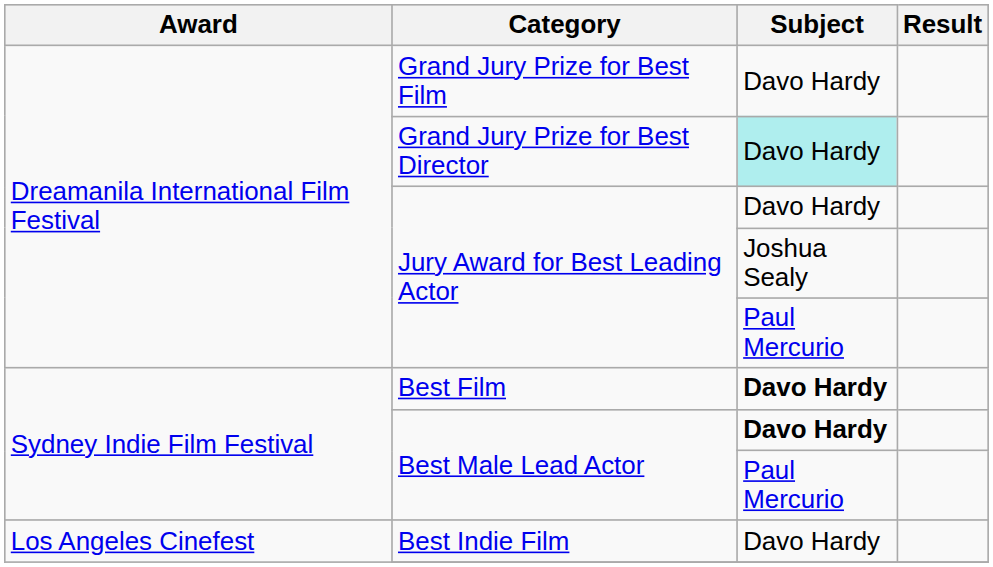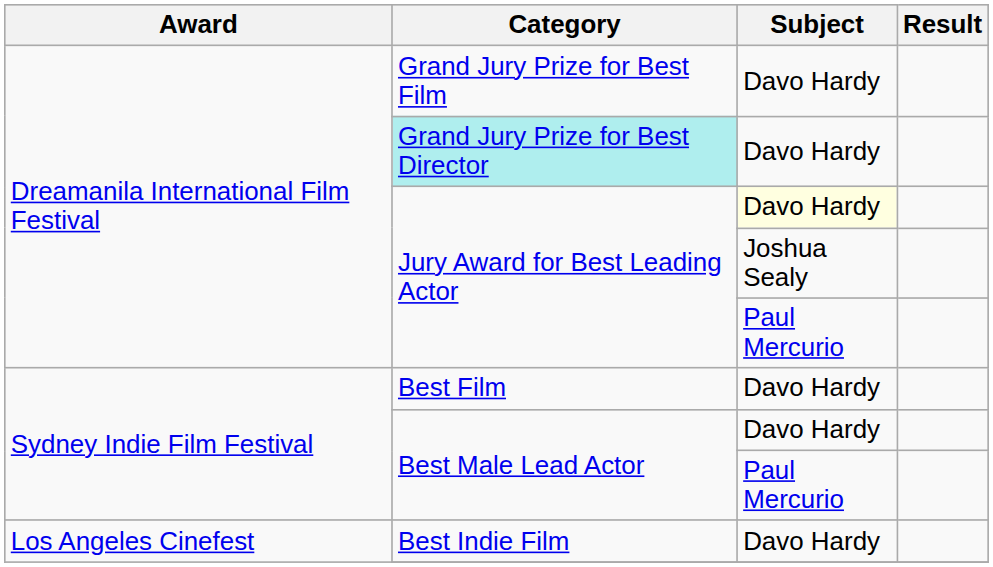(543, 151) no background -> (543, 151) paleturquoise background
(812, 151) paleturquoise background -> (812, 151) no background
(812, 206) no background -> (812, 206) lightyellow background
(815, 388) bold -> (812, 388) normal
(815, 429) bold -> (812, 429) normal
